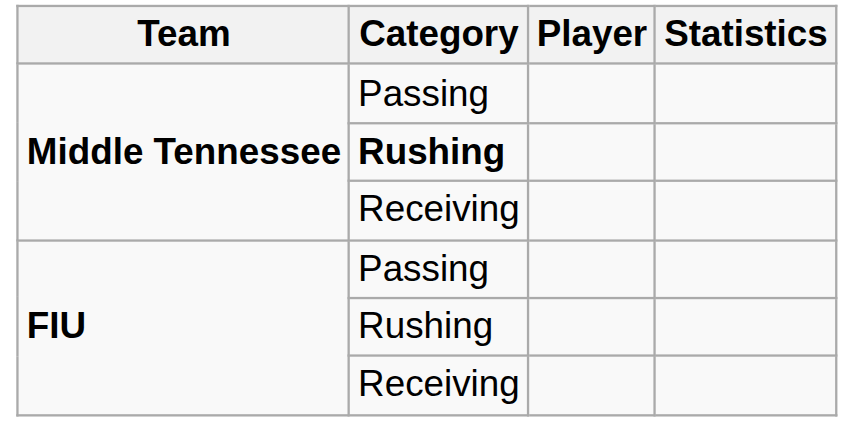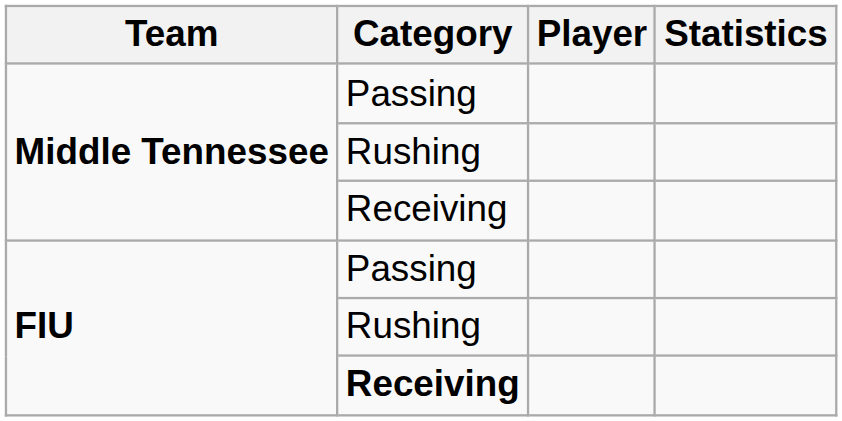(432, 151) bold -> (413, 151) normal
(439, 384) normal -> (433, 384) bold
